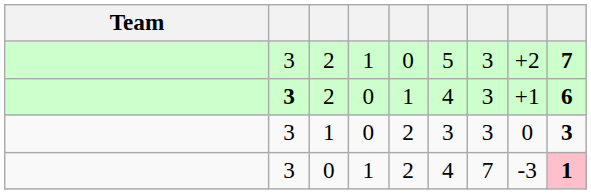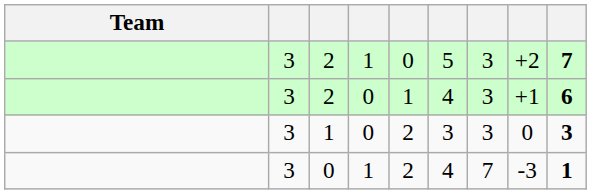(289, 96) bold -> (289, 96) normal
(567, 170) pink background -> (567, 170) no background
